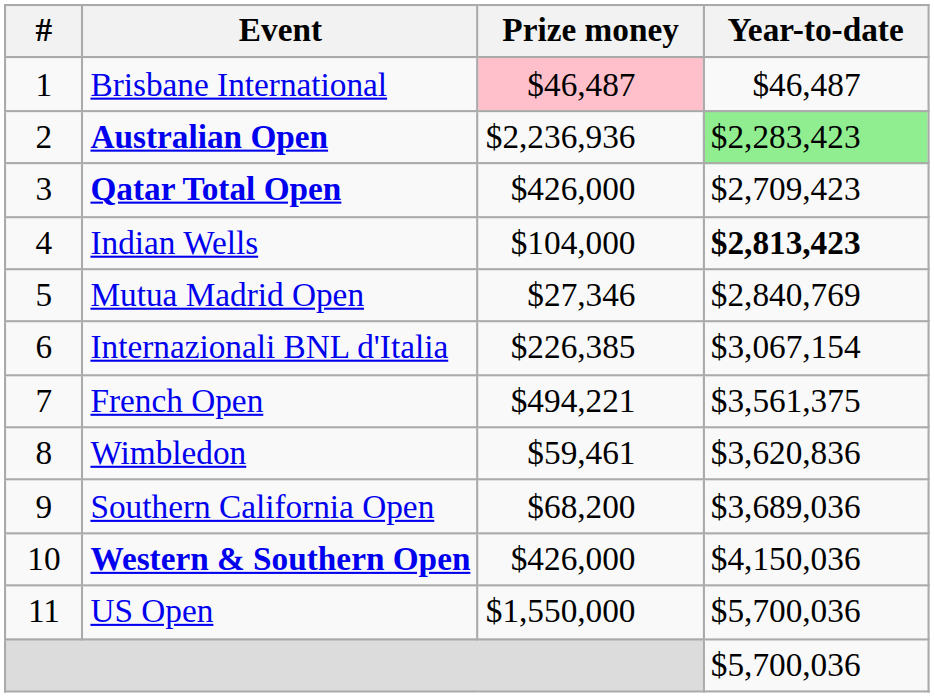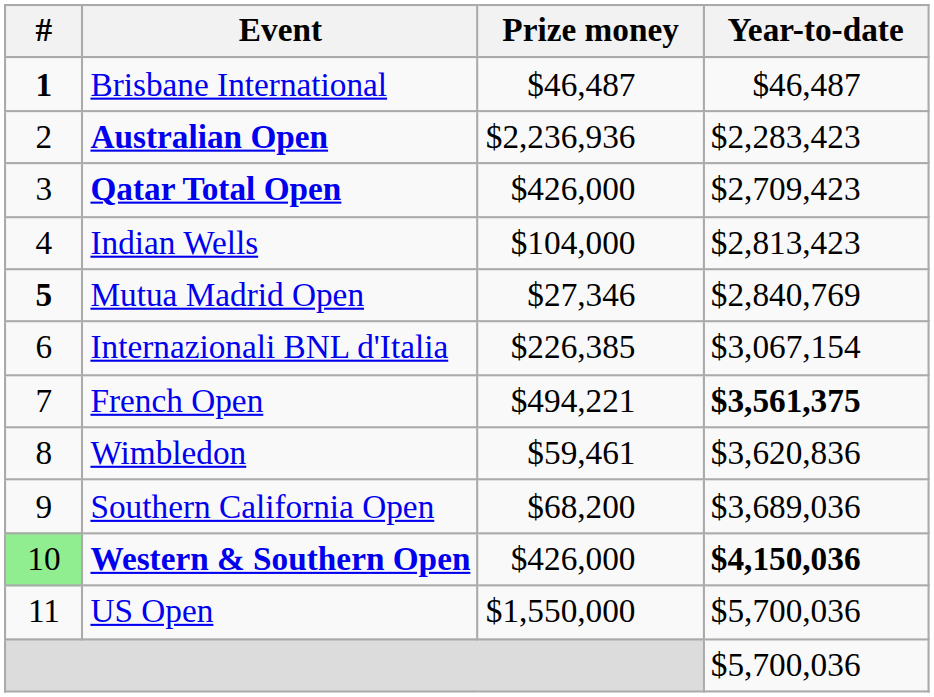(44, 83) normal -> (44, 83) bold
(581, 83) pink background -> (581, 83) no background
(786, 136) lightgreen background -> (786, 136) no background
(786, 242) bold -> (786, 242) normal
(44, 294) normal -> (44, 294) bold
(786, 400) normal -> (786, 400) bold
(44, 558) no background -> (44, 558) lightgreen background
(786, 558) normal -> (786, 558) bold
